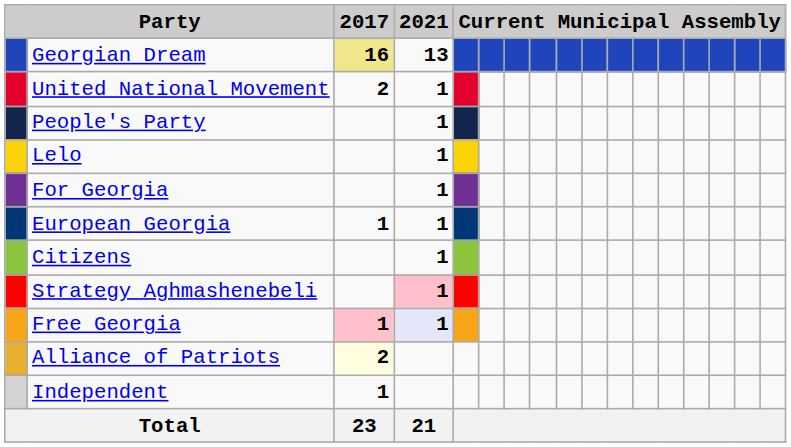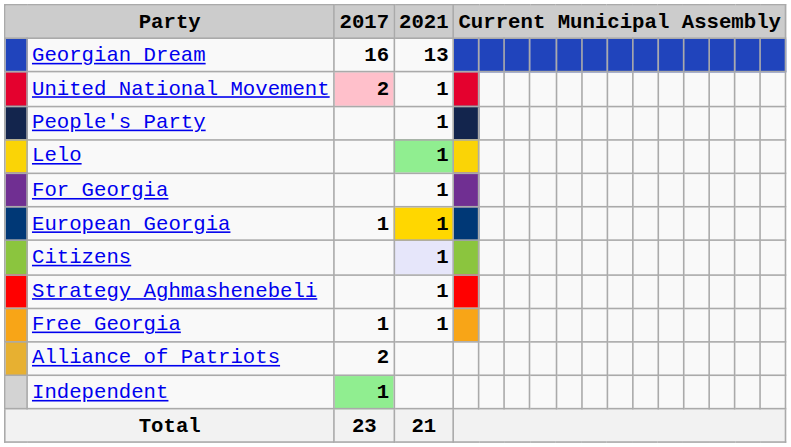(377, 55) khaki background -> (377, 55) no background
(383, 89) no background -> (383, 89) pink background
(442, 156) no background -> (442, 156) lightgreen background
(442, 224) no background -> (442, 224) gold background
(442, 257) no background -> (442, 257) lavender background
(442, 291) pink background -> (442, 291) no background
(383, 325) pink background -> (383, 325) no background
(442, 325) lavender background -> (442, 325) no background
(383, 359) lightyellow background -> (383, 359) no background
(383, 392) no background -> (383, 392) lightgreen background
